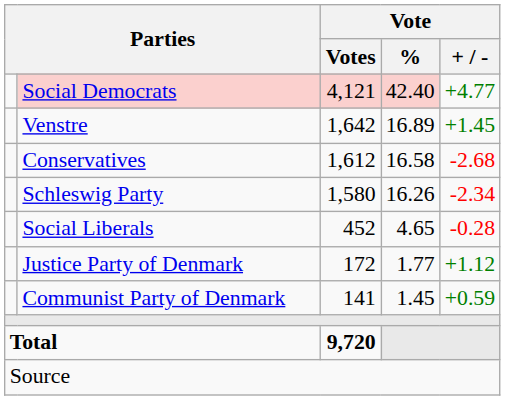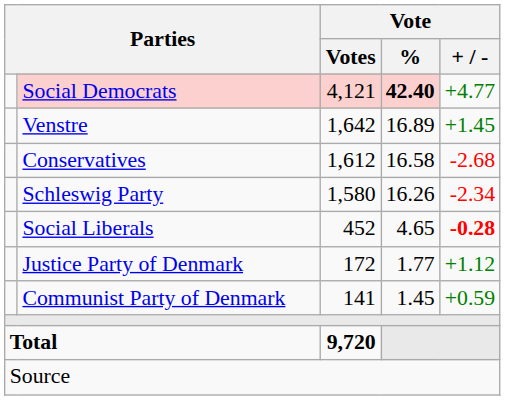(410, 90) normal -> (410, 90) bold
(472, 228) normal -> (472, 228) bold
